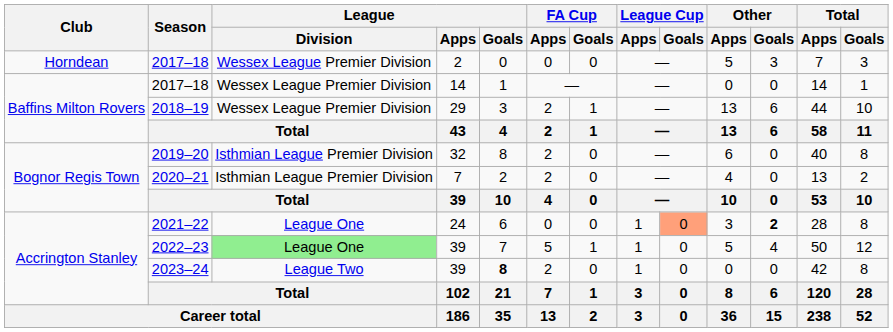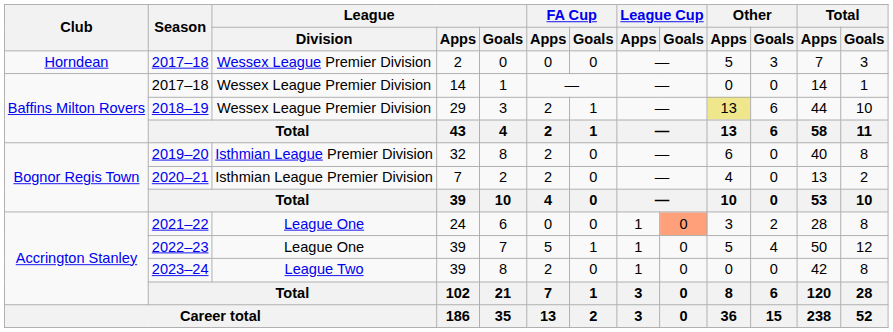(729, 108) no background -> (729, 108) khaki background
(774, 223) bold -> (774, 223) normal
(324, 246) lightgreen background -> (324, 246) no background
(503, 270) bold -> (503, 270) normal
